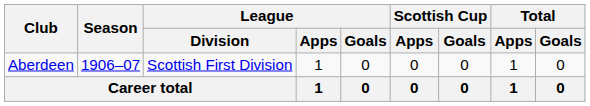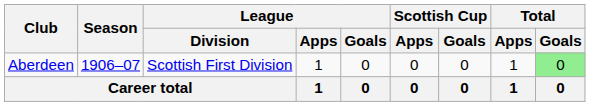(561, 64) no background -> (561, 64) lightgreen background
